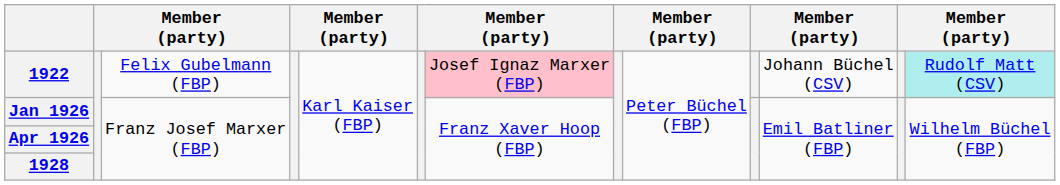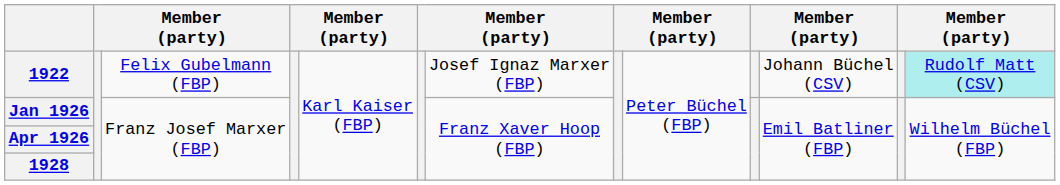(520, 75) pink background -> (520, 75) no background
